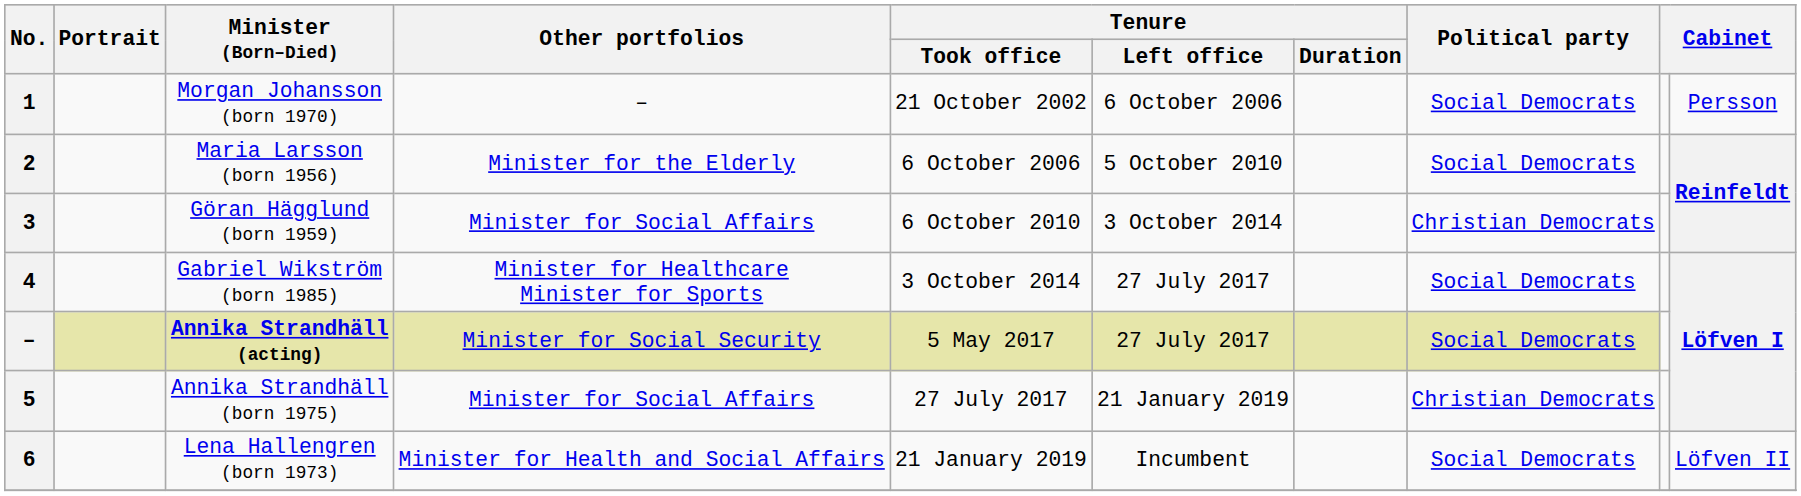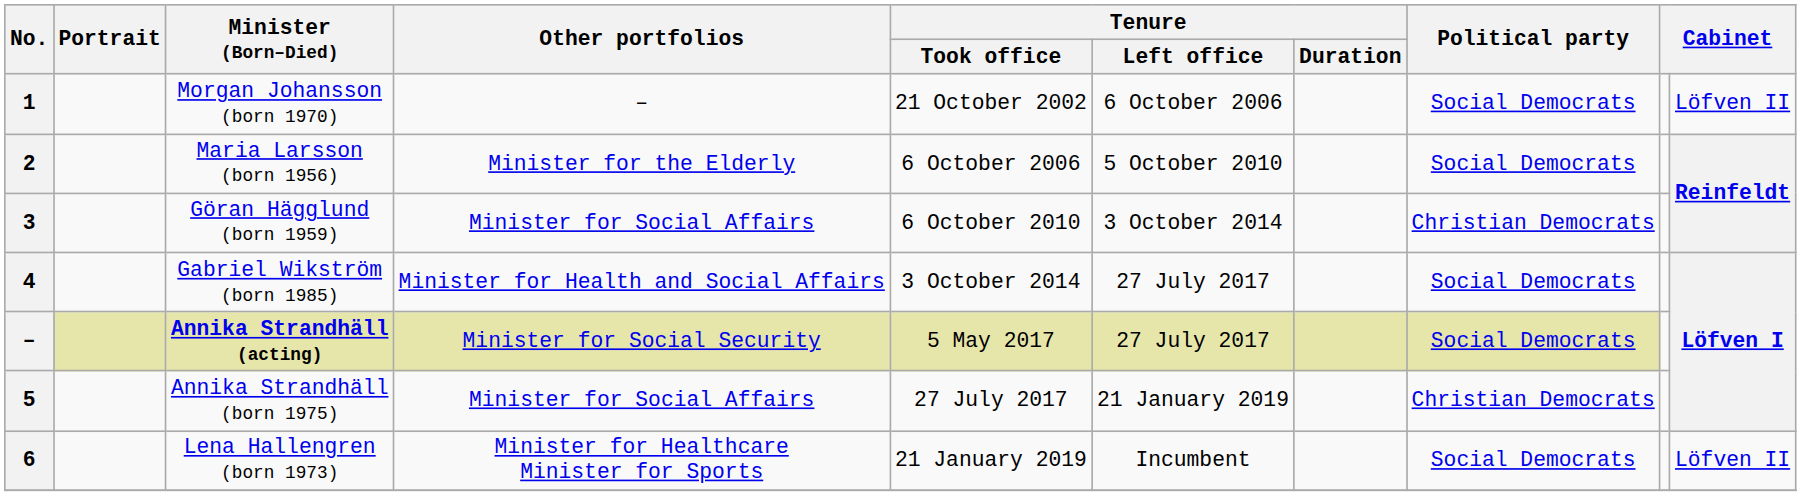(1733, 104) Persson -> (1733, 104) Löfven II
(642, 282) Minister for Healthcare Minister for Sports -> (642, 282) Minister for Health and Social Affairs
(642, 460) Minister for Health and Social Affairs -> (642, 460) Minister for Healthcare Minister for Sports
